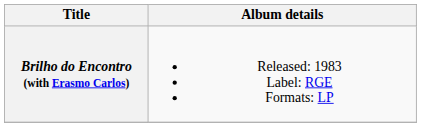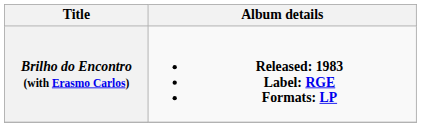(282, 82) normal -> (282, 82) bold
